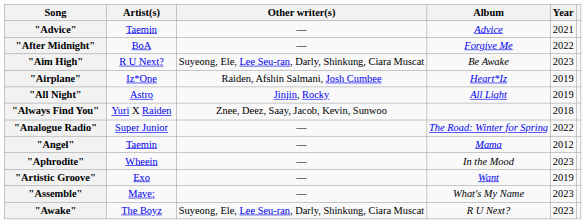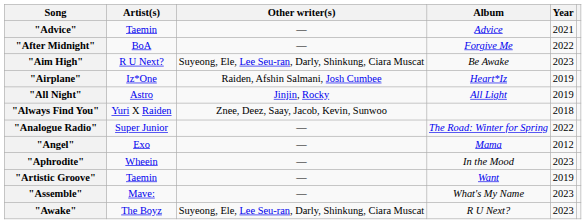(142, 144) Taemin -> (142, 144) Exo
(142, 177) Exo -> (142, 177) Taemin
